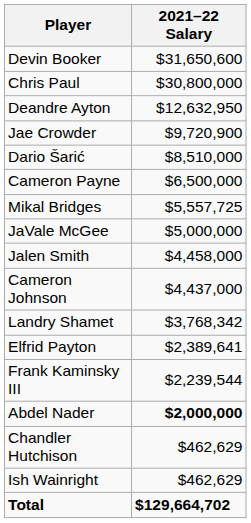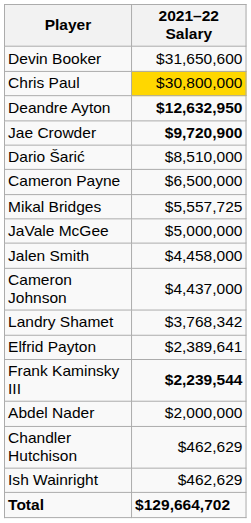(199, 83) no background -> (199, 83) gold background
(199, 108) normal -> (199, 108) bold
(204, 132) normal -> (204, 132) bold
(204, 380) normal -> (204, 380) bold
(204, 413) bold -> (204, 413) normal
